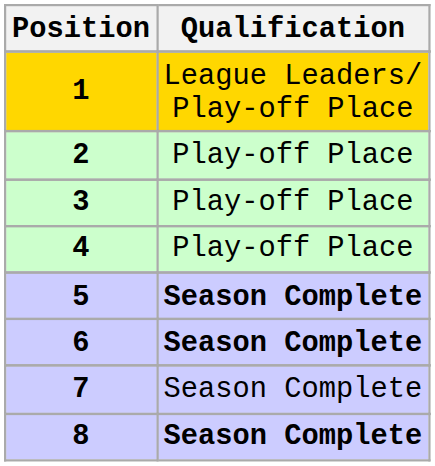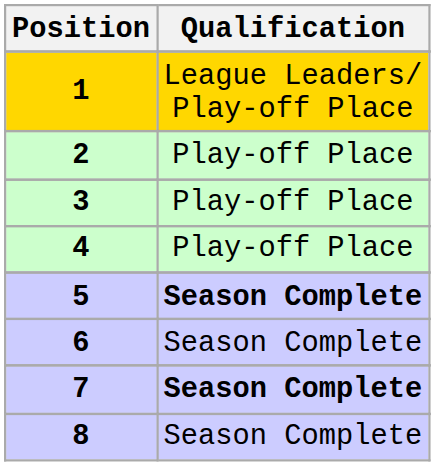(293, 343) bold -> (293, 343) normal
(293, 389) normal -> (293, 389) bold
(293, 436) bold -> (293, 436) normal
